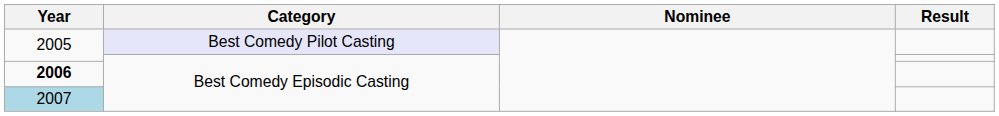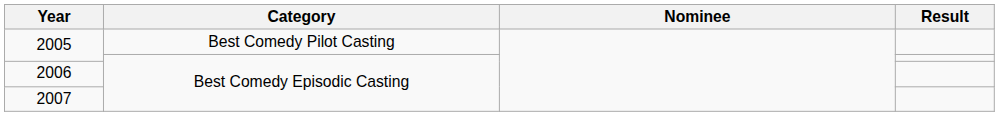(301, 41) lavender background -> (301, 41) no background
(54, 73) bold -> (54, 73) normal
(54, 98) lightblue background -> (54, 98) no background
